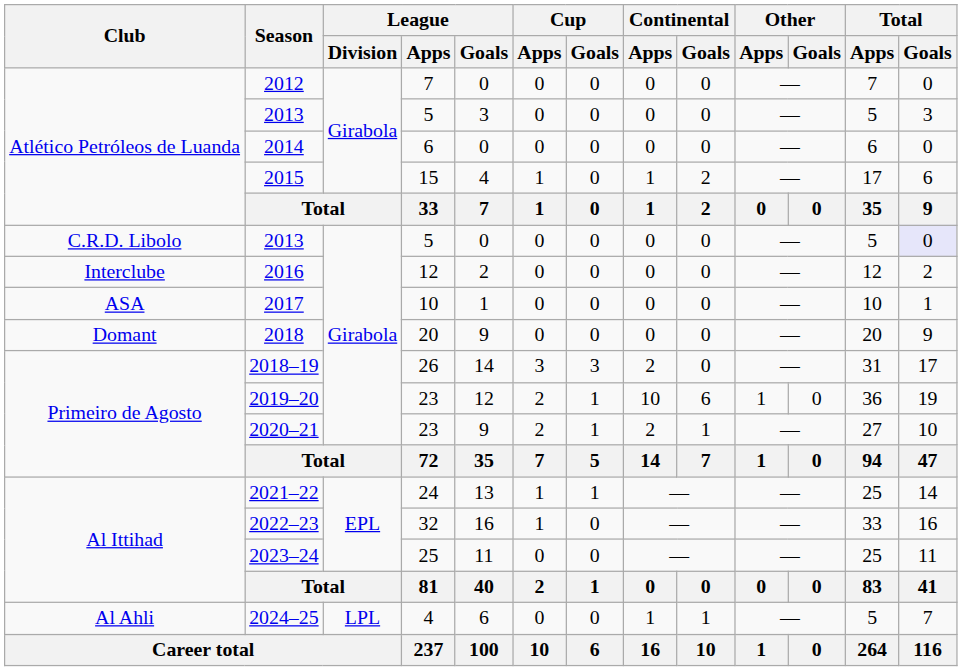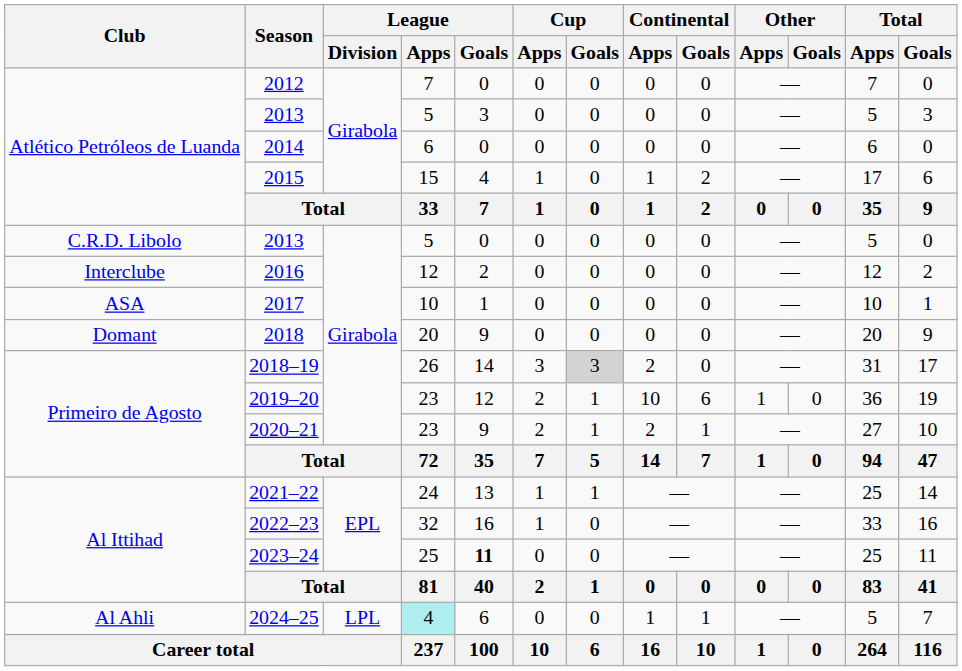(928, 240) lavender background -> (928, 240) no background
(595, 366) no background -> (595, 366) lightgrey background
(484, 555) normal -> (484, 555) bold
(428, 618) no background -> (428, 618) paleturquoise background
